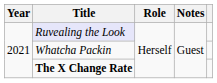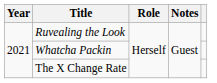(80, 31) lavender background -> (80, 31) no background
(84, 68) bold -> (81, 68) normal
